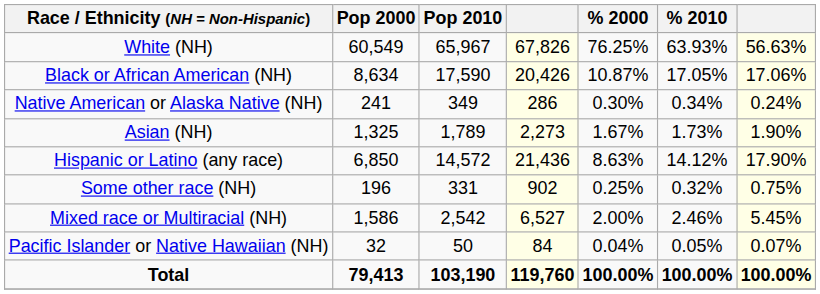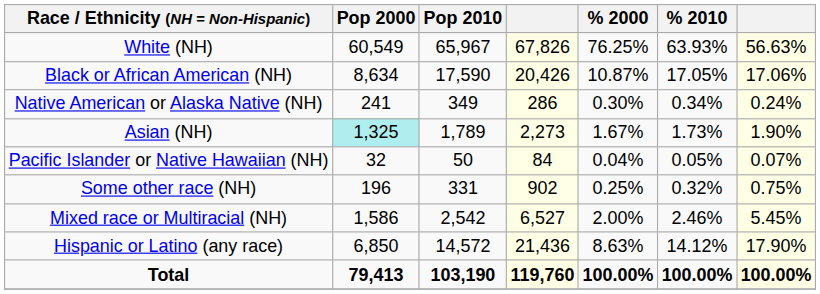(376, 132) no background -> (376, 132) paleturquoise background
rows swapped: (169, 246) <-> (169, 160)
